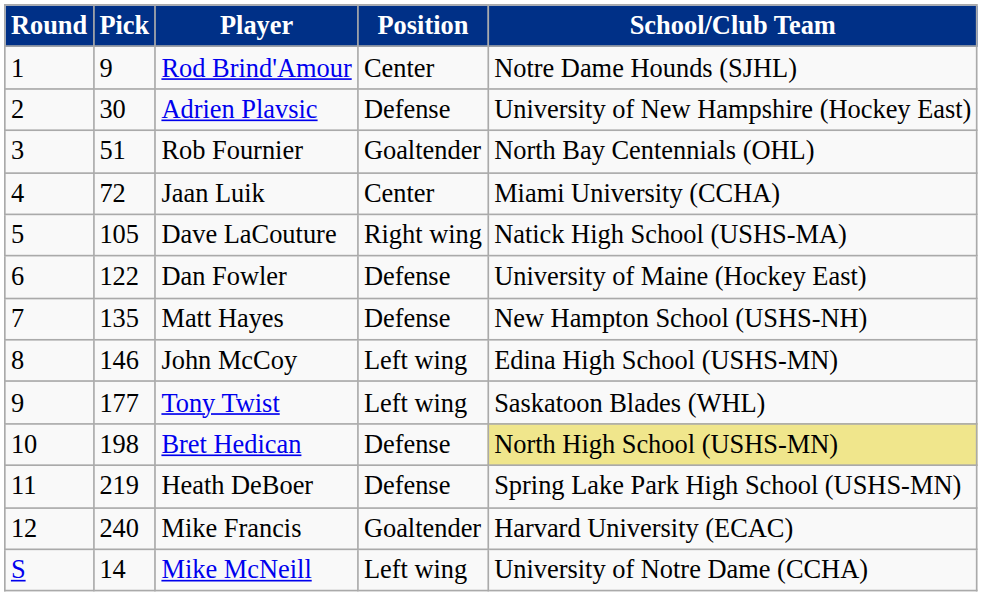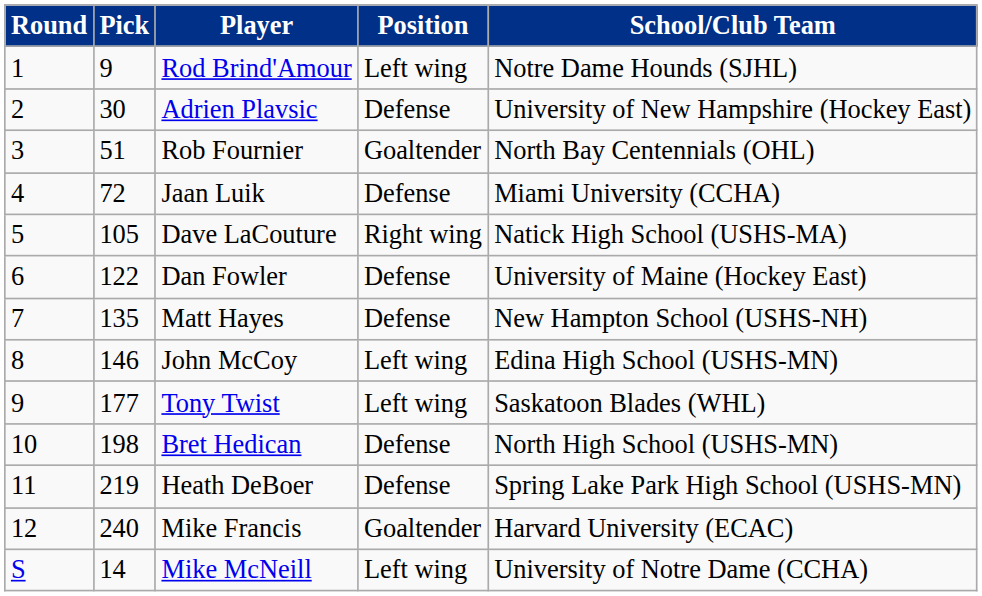(399, 67) Center -> (416, 67) Left wing
(399, 192) Center -> (407, 192) Defense
(666, 444) khaki background -> (666, 444) no background
